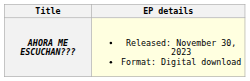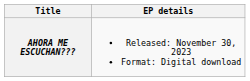(168, 52) lightyellow background -> (168, 52) no background
